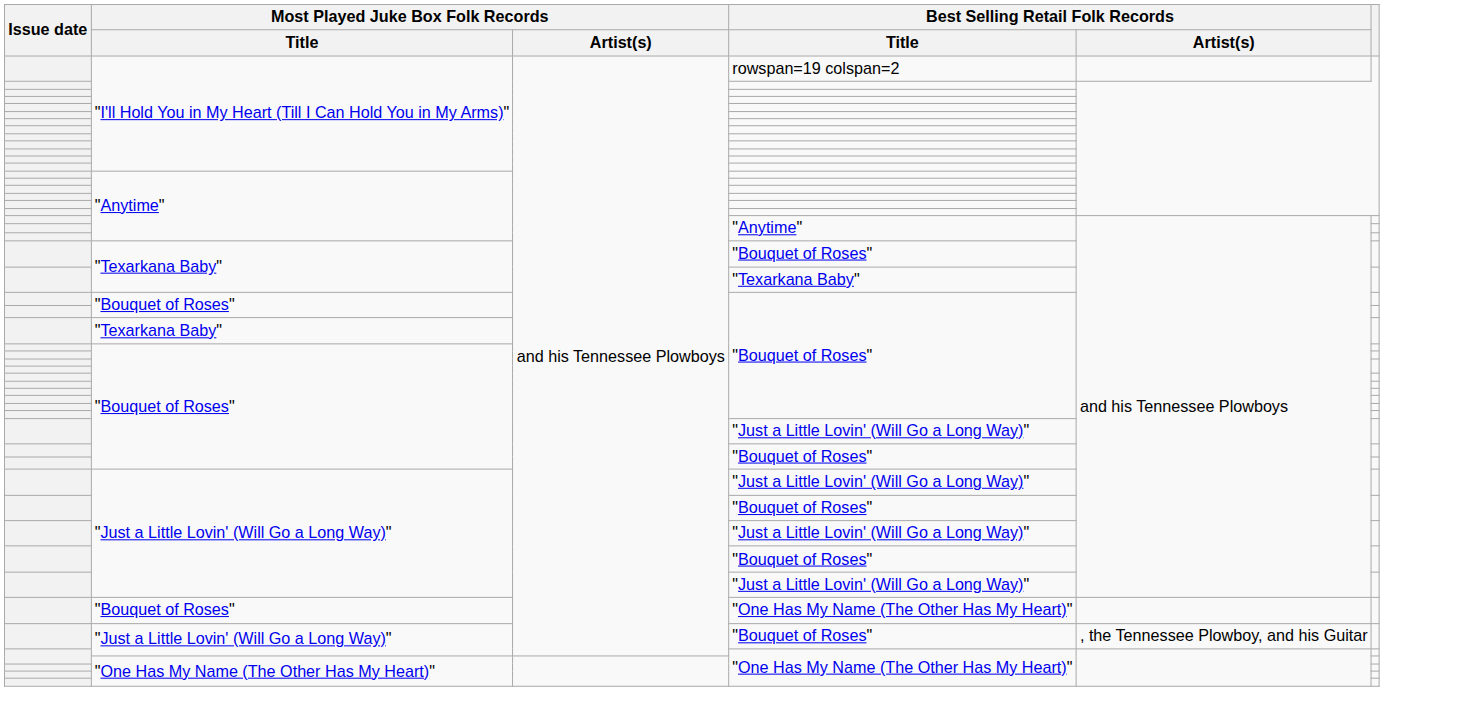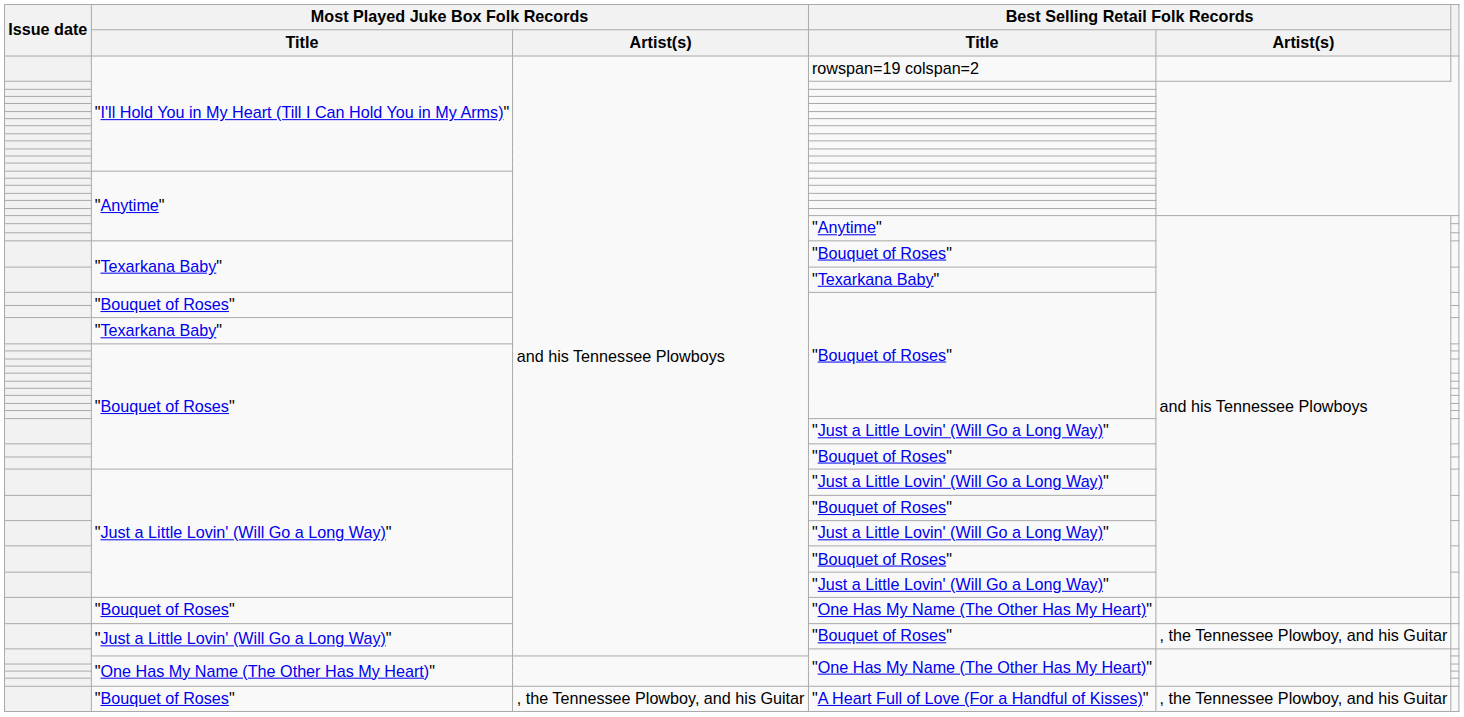+ row: (165, 698)
